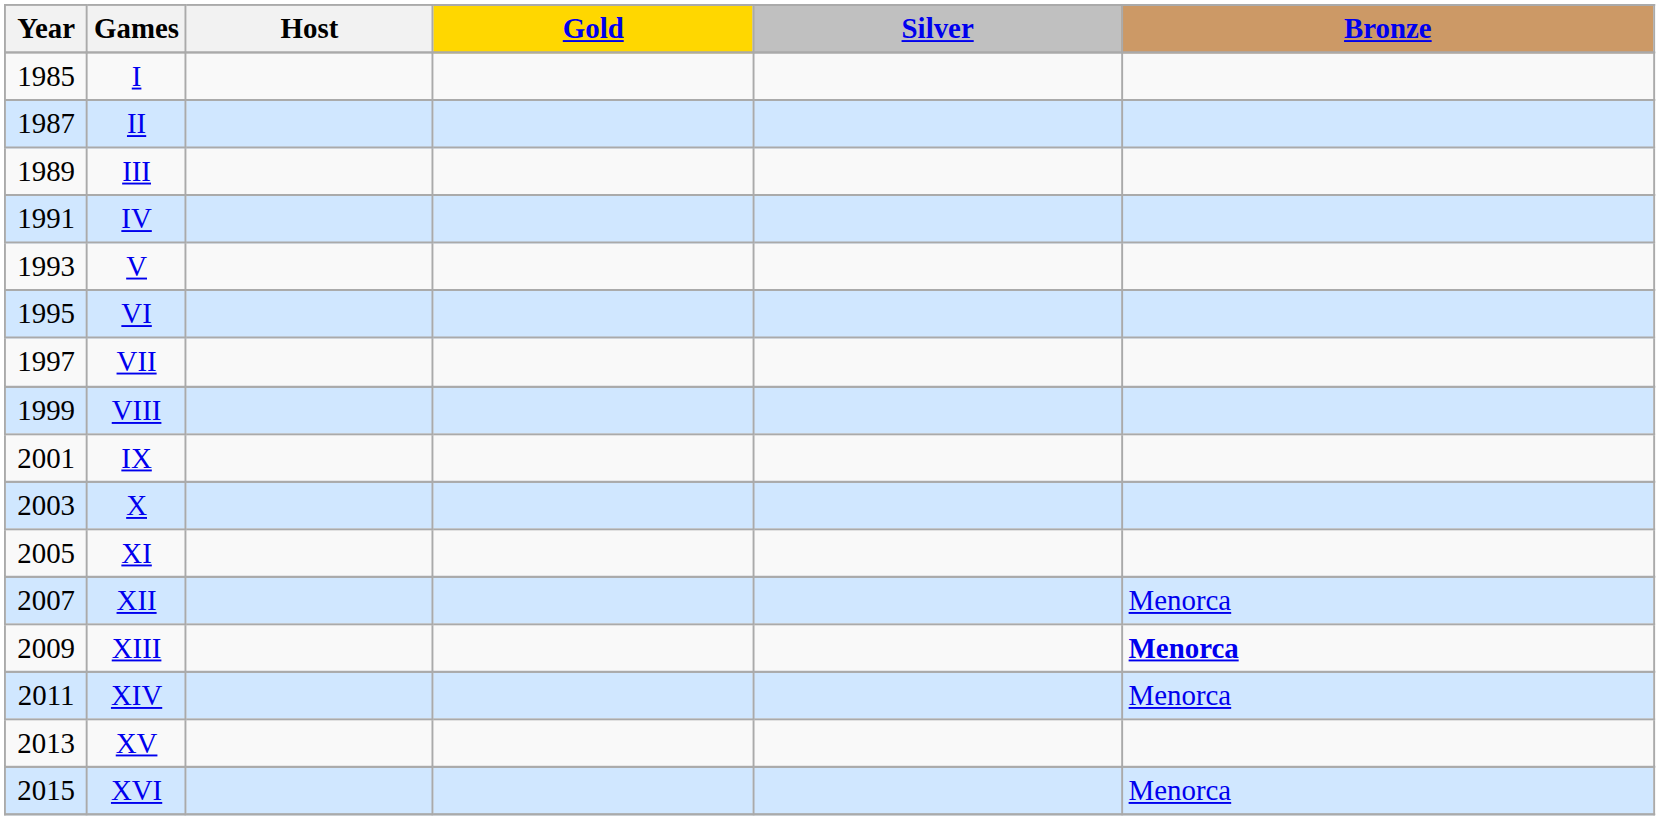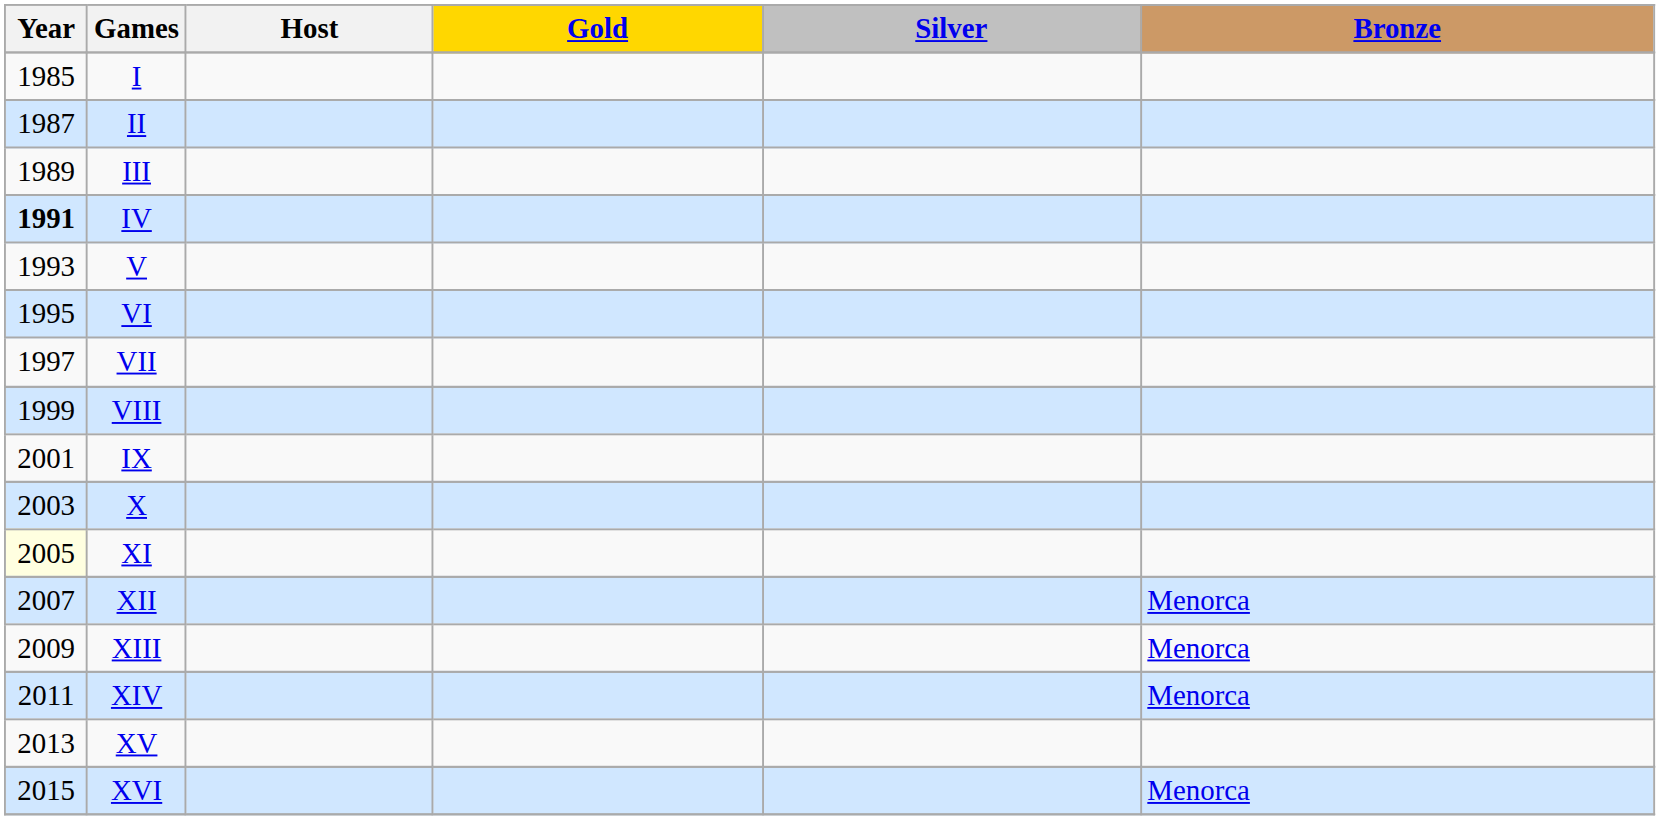(46, 218) normal -> (46, 218) bold
(46, 552) no background -> (46, 552) lightyellow background
(1184, 647) bold -> (1199, 647) normal
